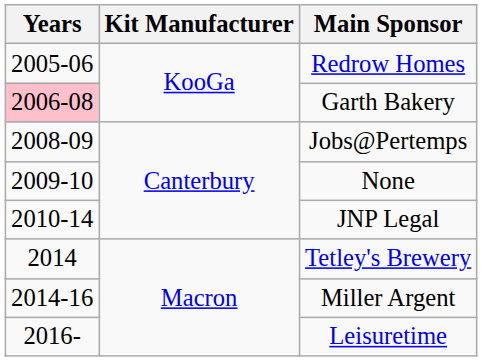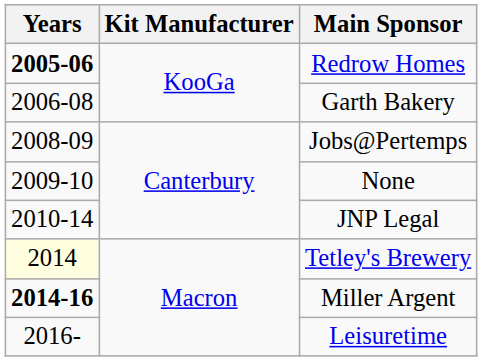(52, 63) normal -> (52, 63) bold
(52, 102) pink background -> (52, 102) no background
(52, 258) no background -> (52, 258) lightyellow background
(52, 297) normal -> (52, 297) bold
